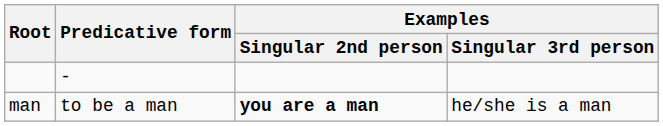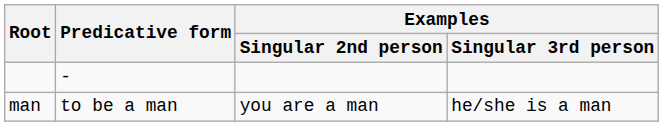(309, 106) bold -> (309, 106) normal
